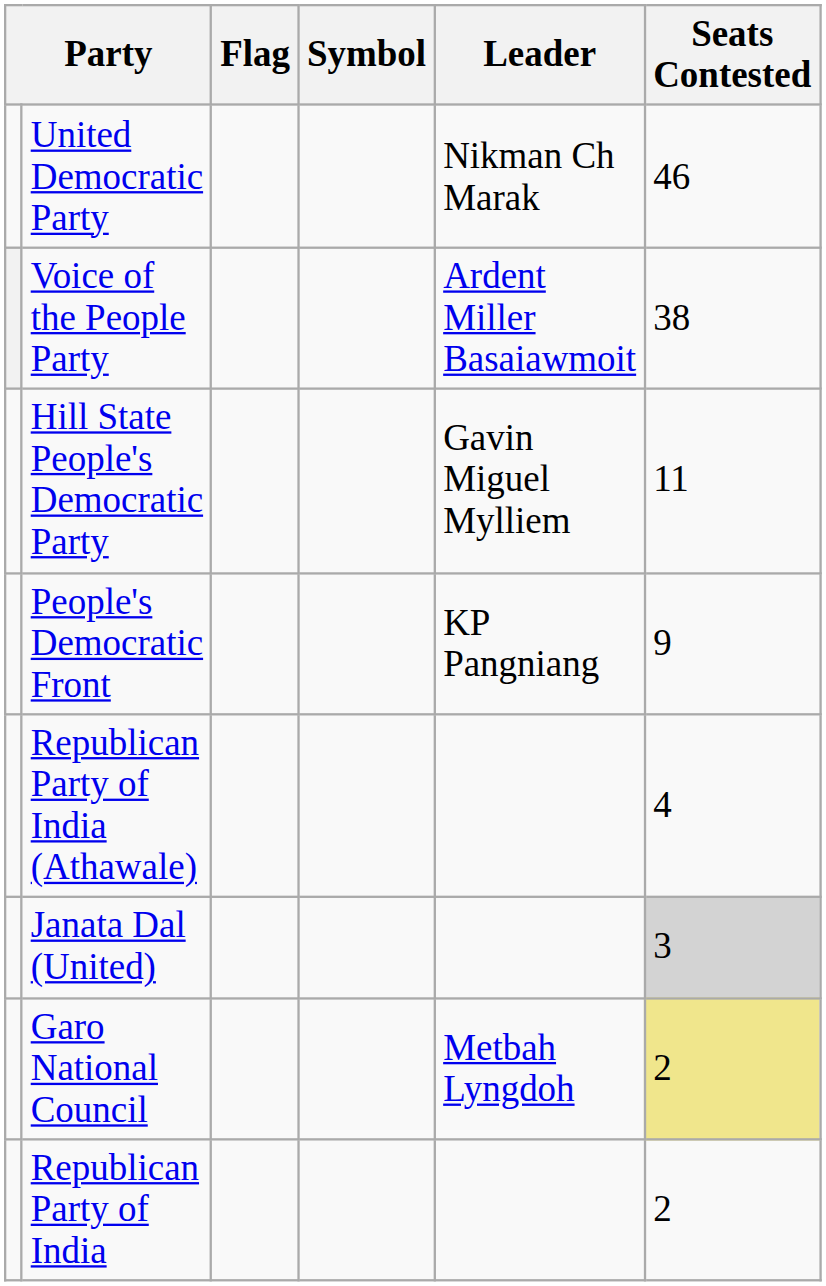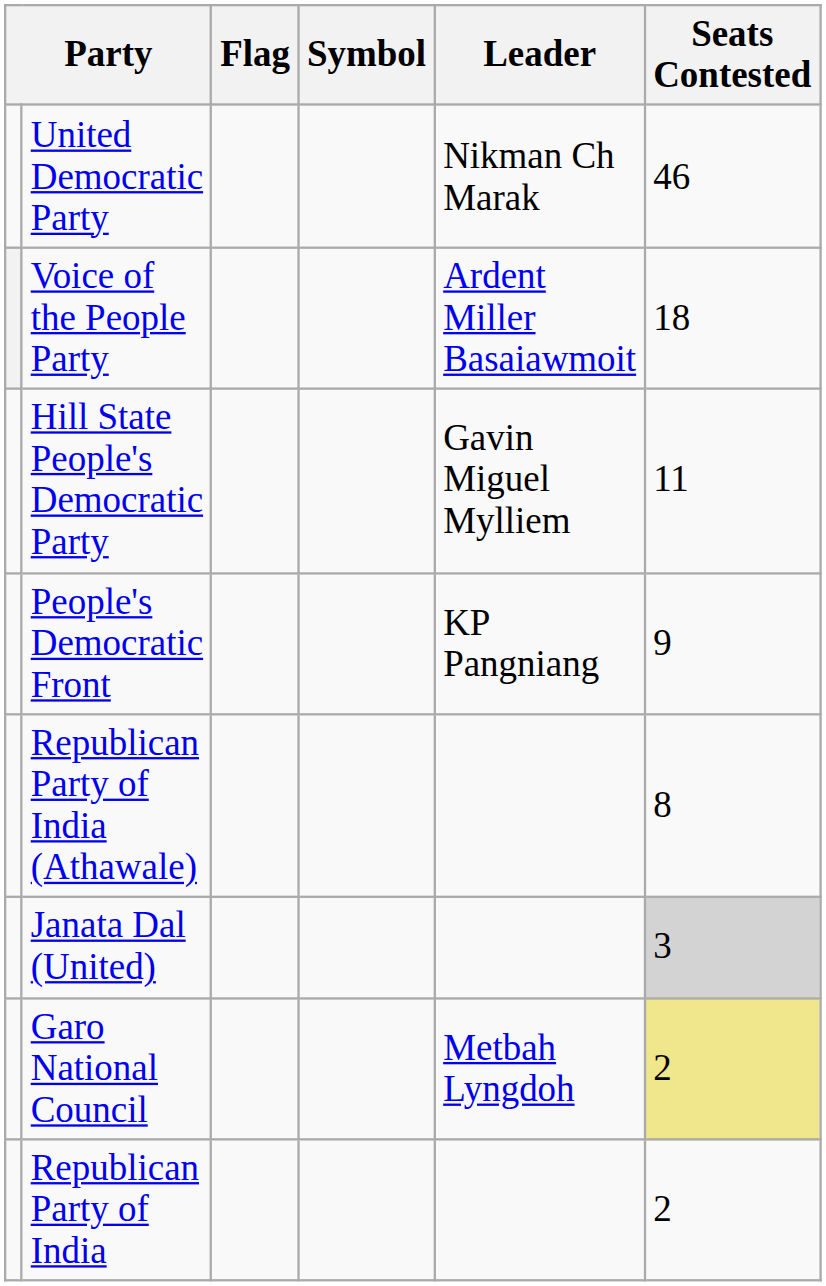(672, 317) 38 -> (672, 317) 18
(662, 805) 4 -> (662, 805) 8
